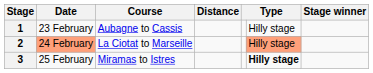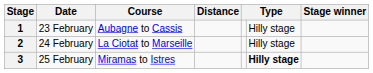(66, 44) lightsalmon background -> (66, 44) no background
(272, 44) lightsalmon background -> (272, 44) no background
